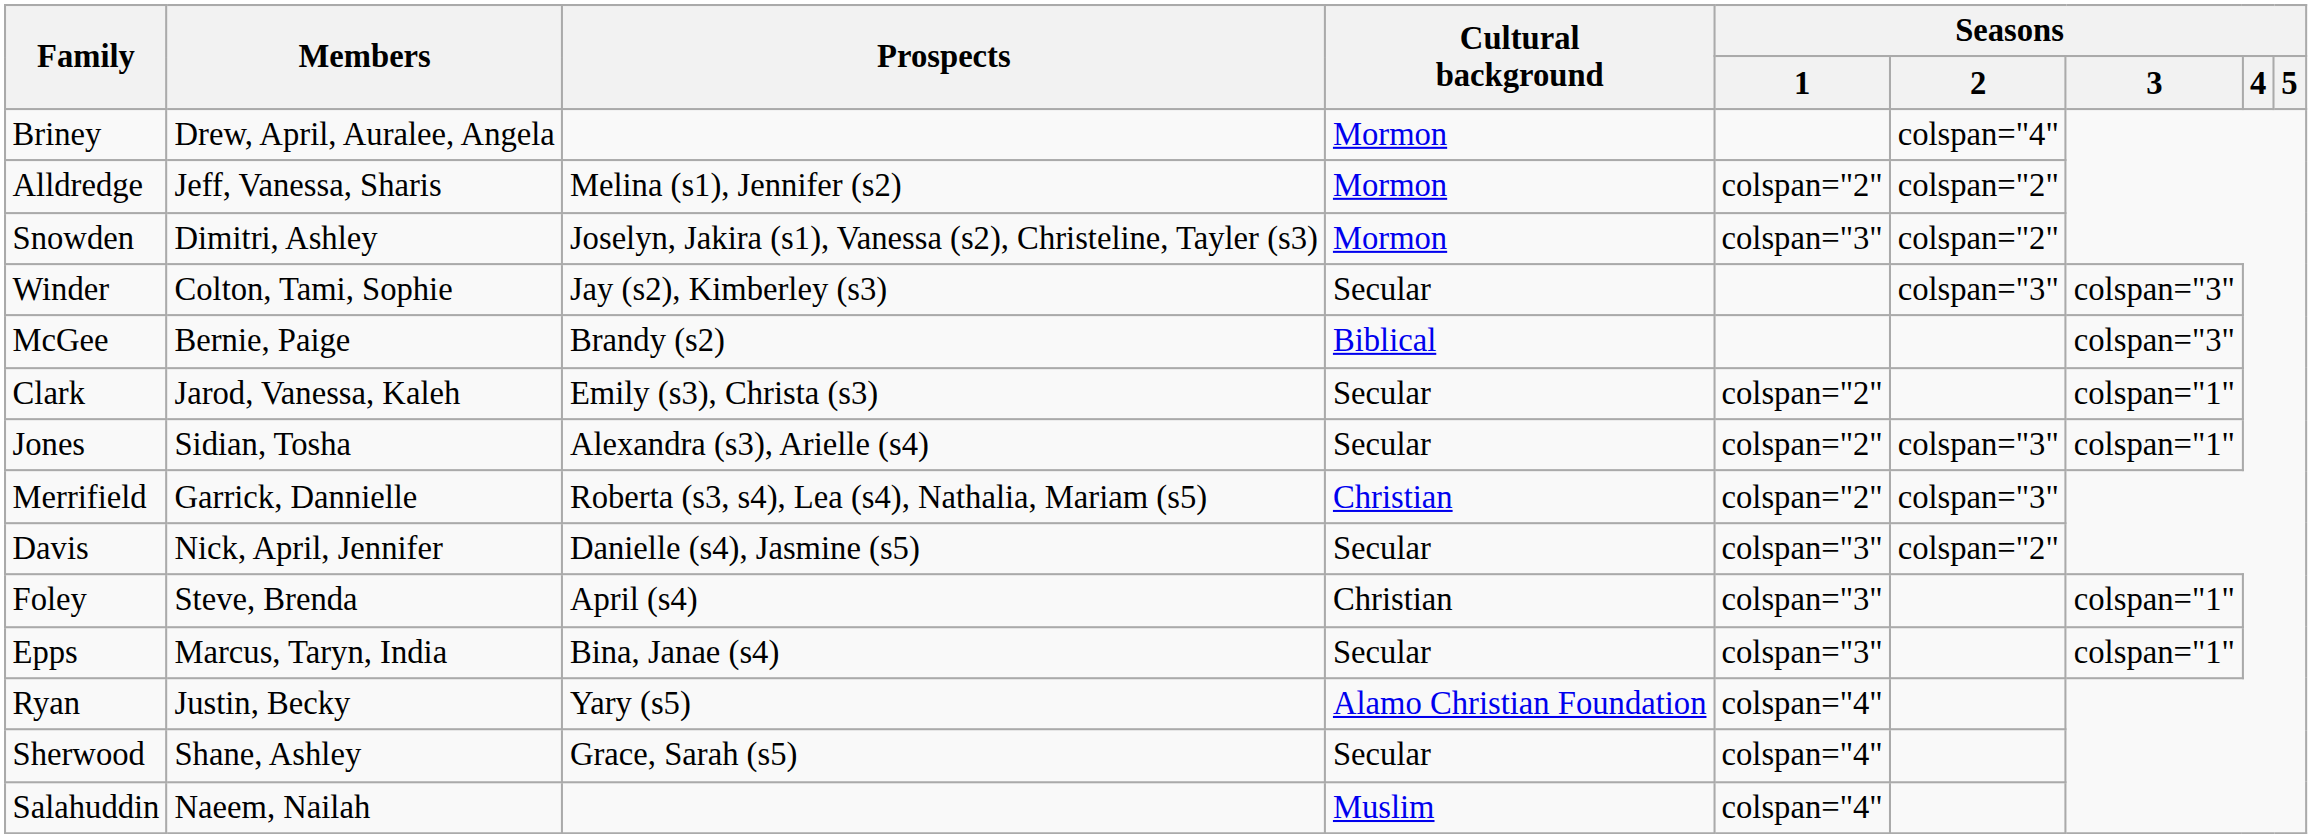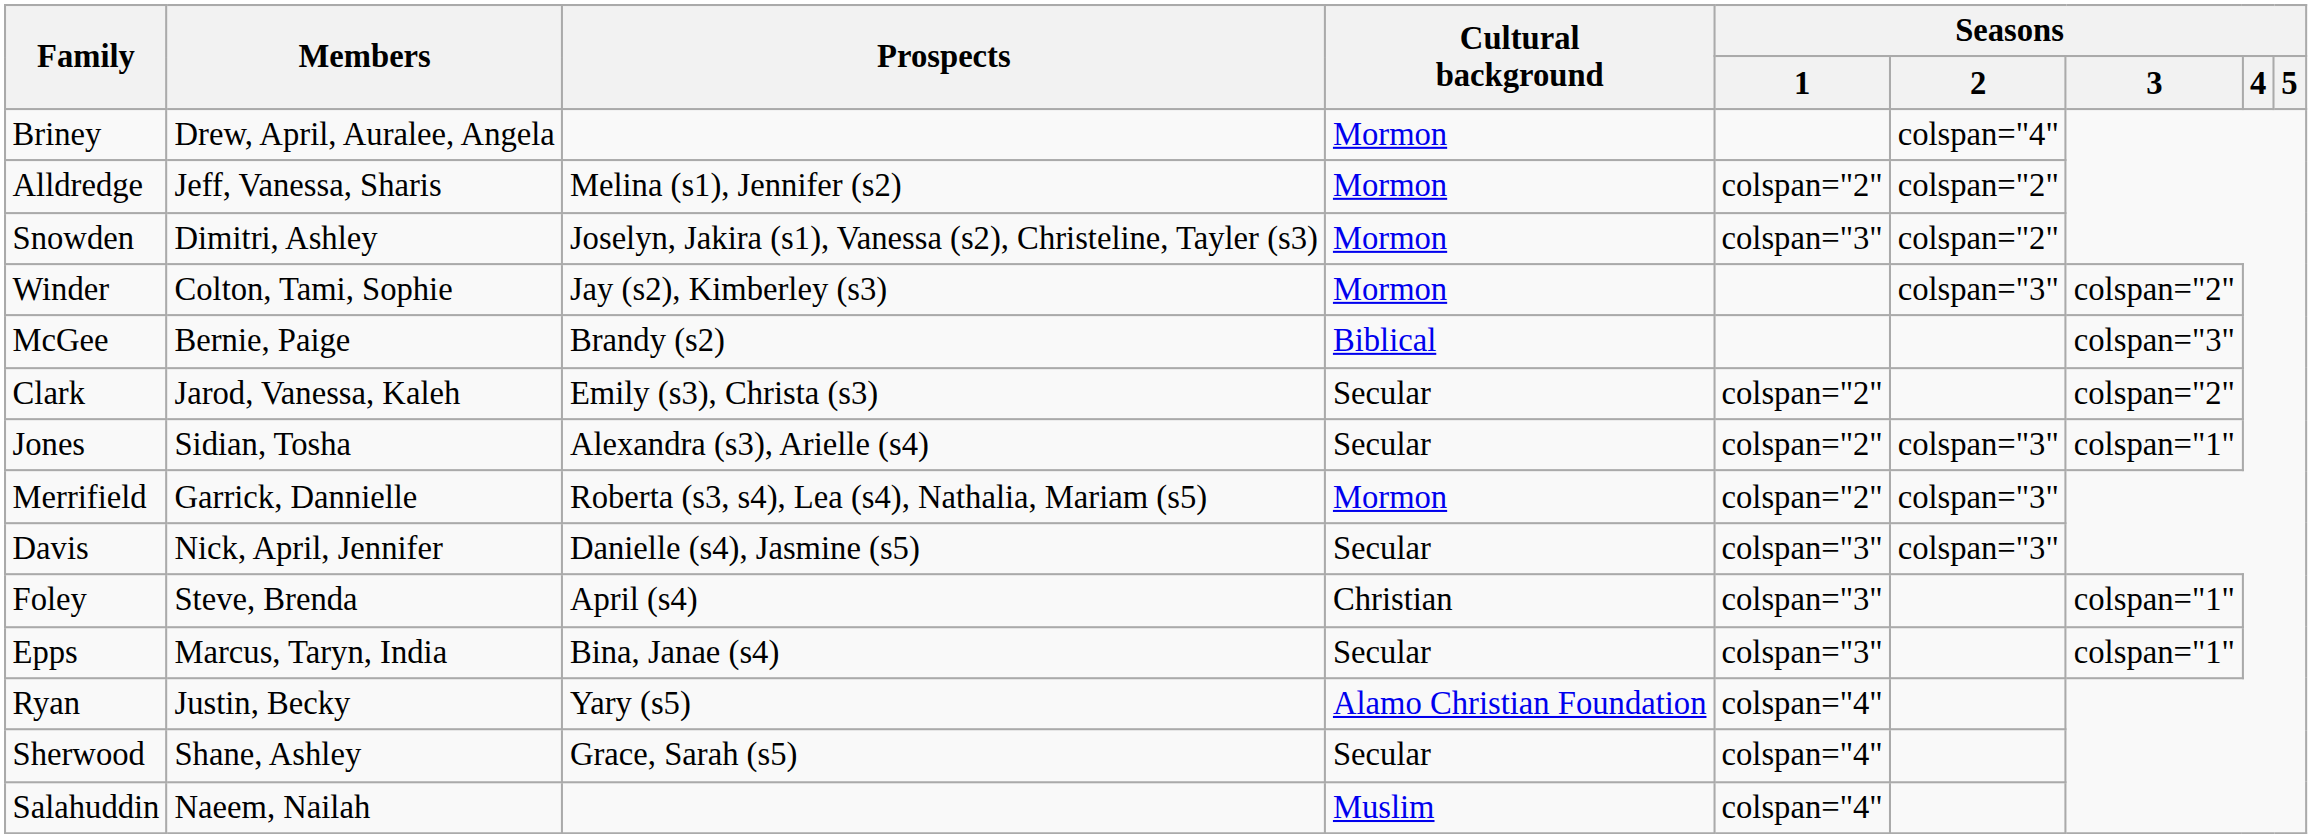(1382, 289) Secular -> (1390, 289) Mormon
(2154, 289) colspan="3" -> (2154, 289) colspan="2"
(2154, 392) colspan="1" -> (2154, 392) colspan="2"
(1393, 496) Christian -> (1390, 496) Mormon
(1978, 548) colspan="2" -> (1978, 548) colspan="3"
